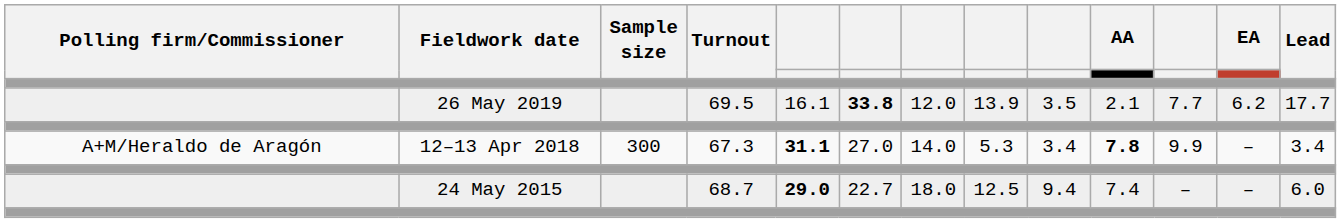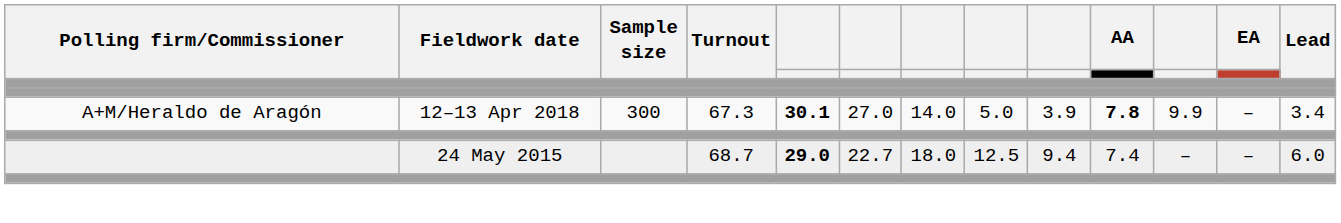- row: (500, 105)
(807, 148) 31.1 -> (807, 114) 30.1
(996, 148) 5.3 -> (996, 114) 5.0
(1059, 148) 3.4 -> (1059, 114) 3.9
